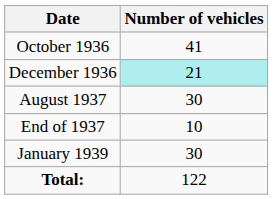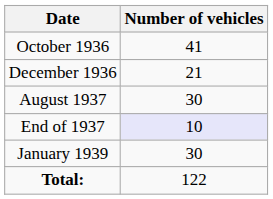(194, 72) paleturquoise background -> (194, 72) no background
(194, 126) no background -> (194, 126) lavender background
